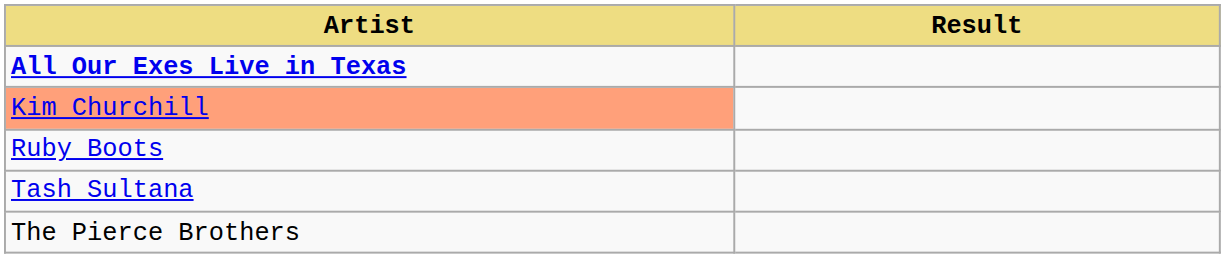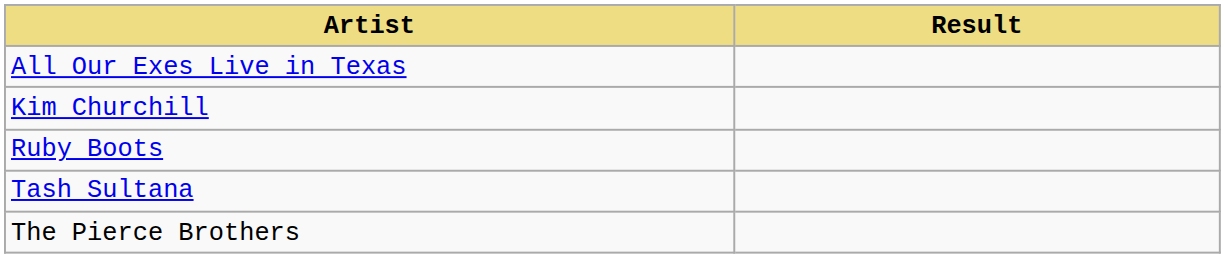(209, 67) bold -> (209, 67) normal
(110, 108) lightsalmon background -> (110, 108) no background
